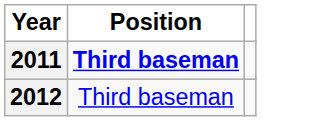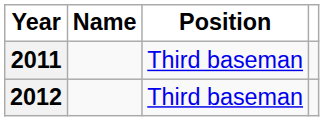+ column: (105, 23)
(156, 60) bold -> (225, 60) normal
